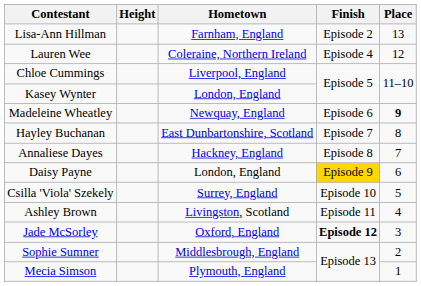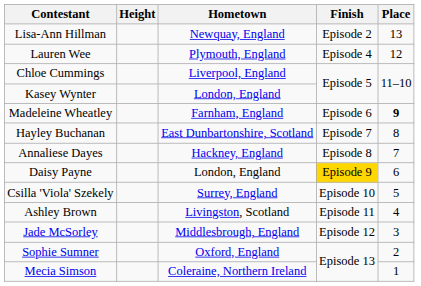(237, 34) Farnham, England -> (237, 34) Newquay, England
(237, 53) Coleraine, Northern Ireland -> (237, 53) Plymouth, England
(237, 113) Newquay, England -> (237, 113) Farnham, England
(237, 232) Oxford, England -> (237, 232) Middlesbrough, England
(348, 232) bold -> (347, 232) normal
(237, 251) Middlesbrough, England -> (237, 251) Oxford, England
(237, 271) Plymouth, England -> (237, 271) Coleraine, Northern Ireland
